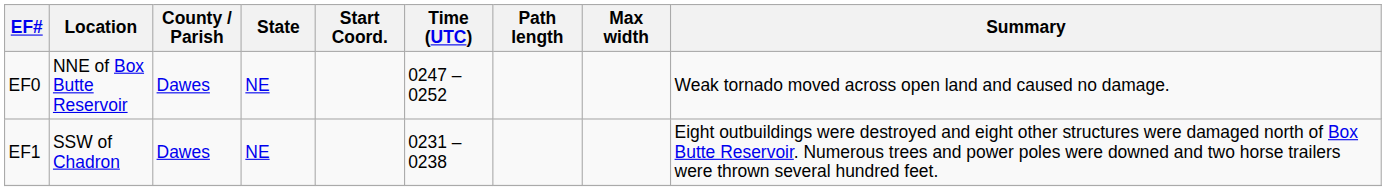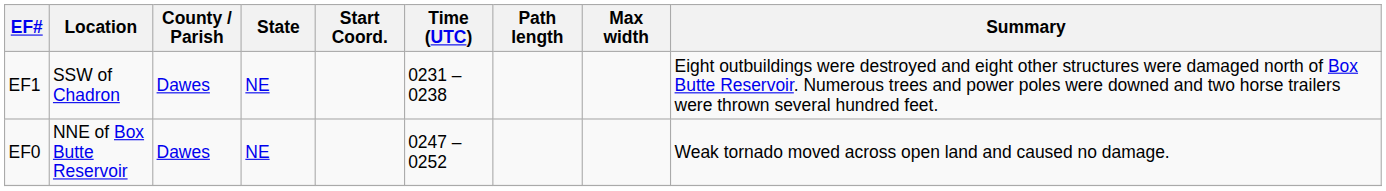rows swapped: (25, 152) <-> (25, 85)
